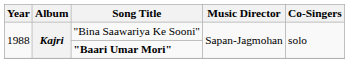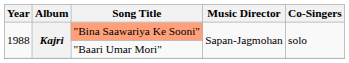(137, 31) no background -> (137, 31) lightsalmon background
(123, 49) bold -> (118, 49) normal
